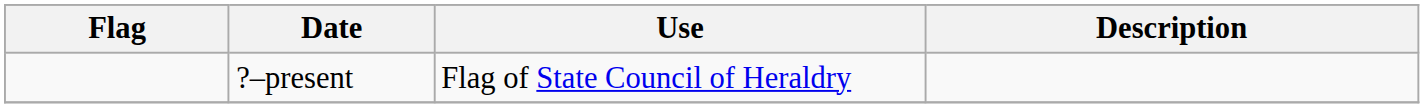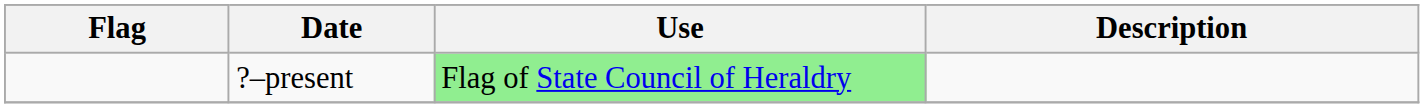(646, 77) no background -> (646, 77) lightgreen background
